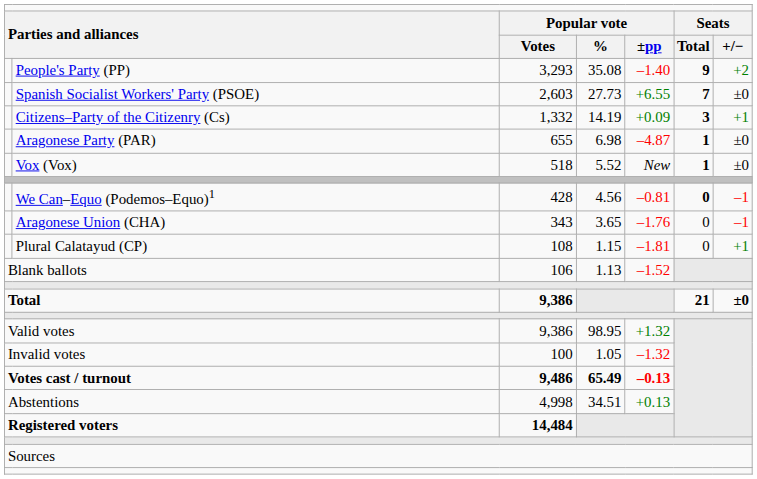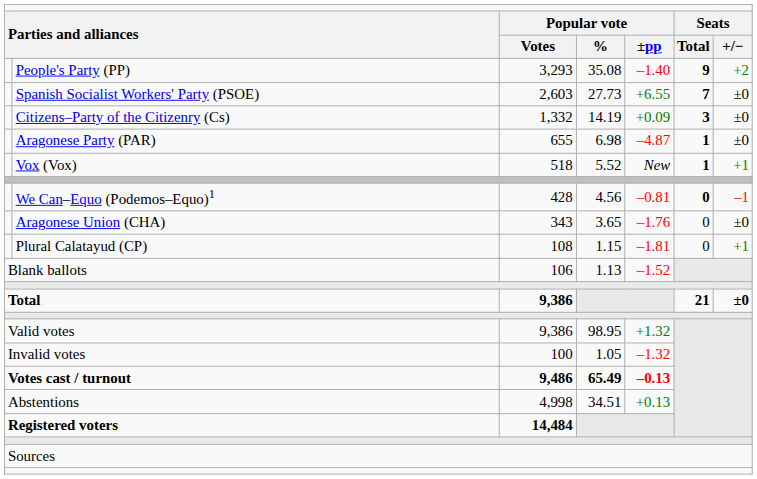(741, 117) +1 -> (741, 117) ±0
(741, 164) ±0 -> (741, 164) +1
(742, 222) –1 -> (741, 222) ±0
